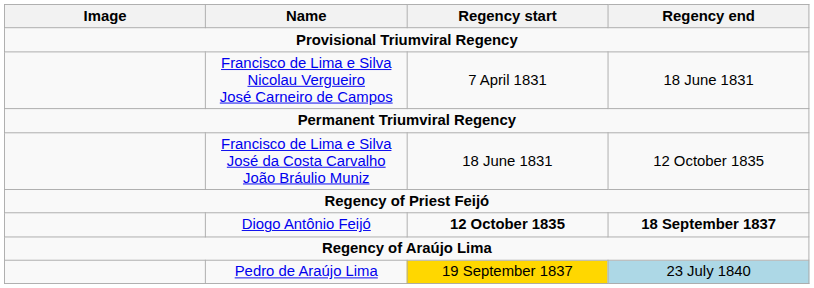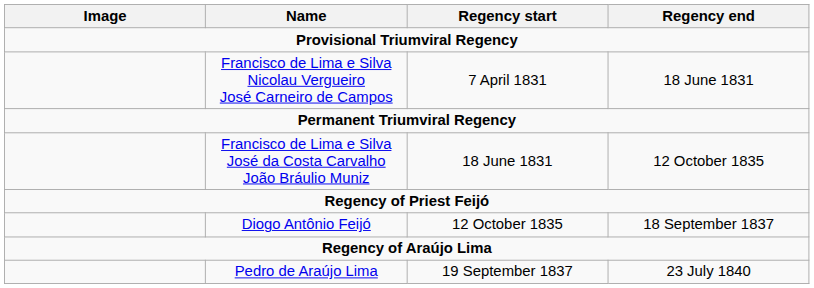(507, 224) bold -> (507, 224) normal
(709, 224) bold -> (709, 224) normal
(507, 272) gold background -> (507, 272) no background
(709, 272) lightblue background -> (709, 272) no background
